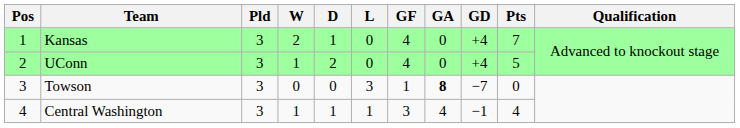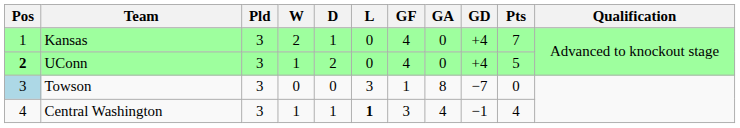(23, 63) normal -> (23, 63) bold
(23, 87) no background -> (23, 87) lightblue background
(443, 87) bold -> (443, 87) normal
(370, 110) normal -> (370, 110) bold
